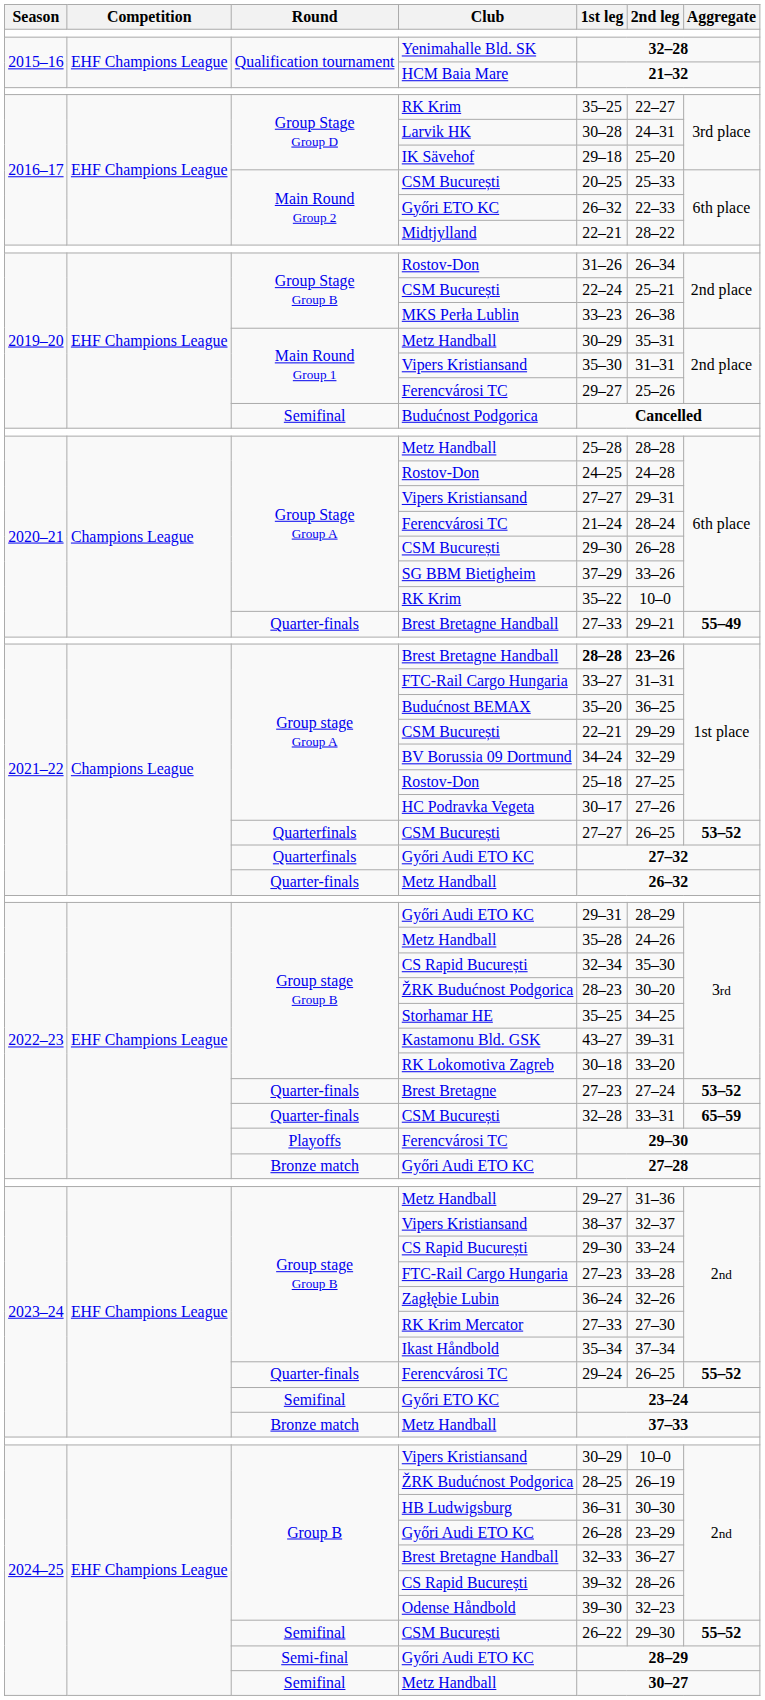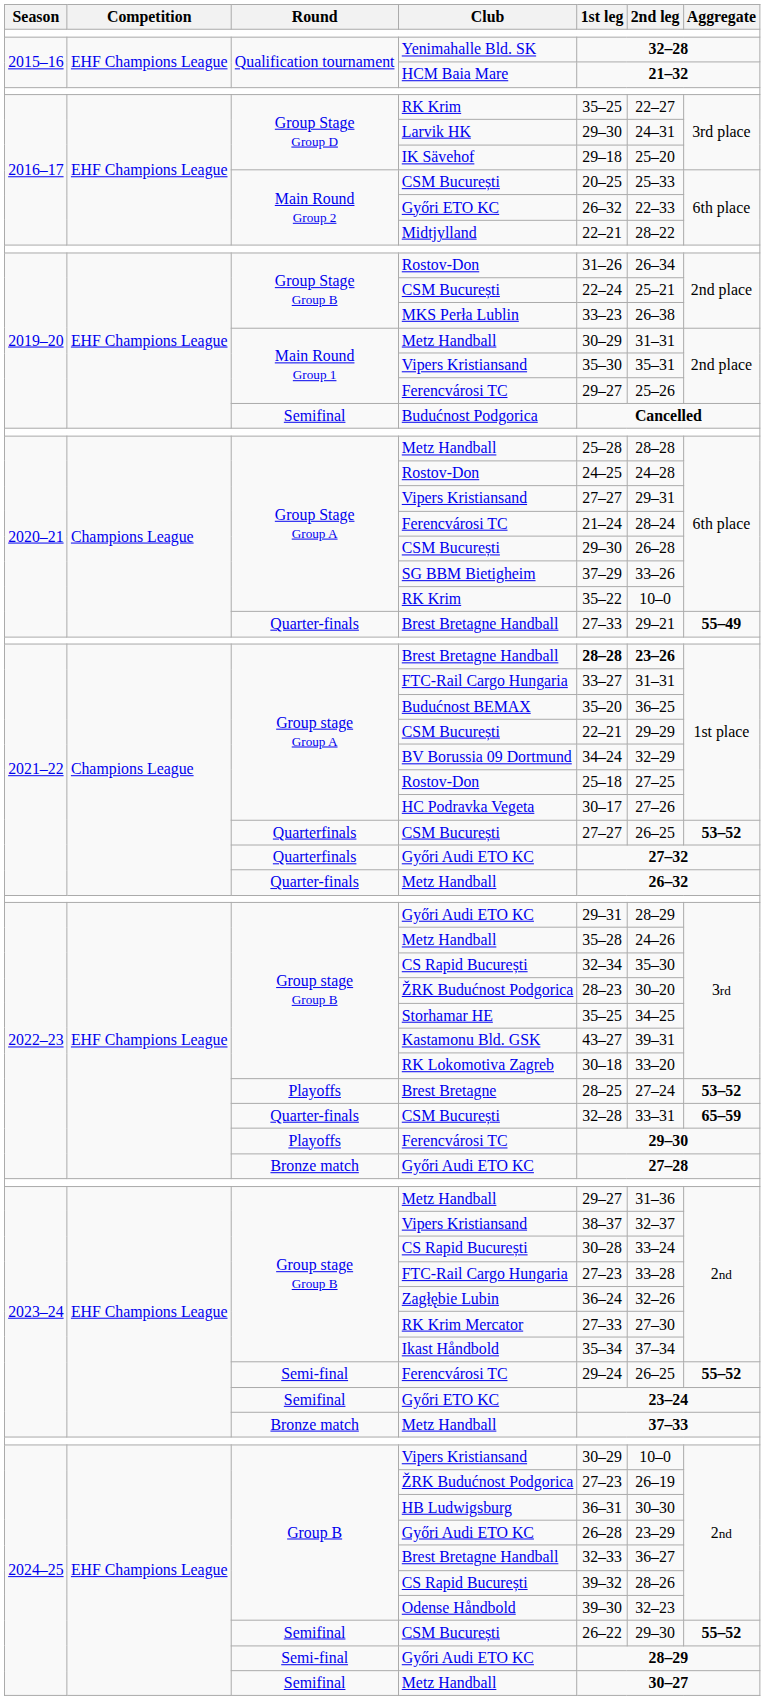(602, 132) 30–28 -> (602, 132) 29–30
(655, 340) 35–31 -> (655, 340) 31–31
(655, 365) 31–31 -> (655, 365) 35–31
(315, 1090) Quarter-finals -> (315, 1090) Playoffs
(602, 1090) 27–23 -> (602, 1090) 28–25
(602, 1248) 29–30 -> (602, 1248) 30–28
(315, 1374) Quarter-finals -> (315, 1374) Semi-final
(602, 1482) 28–25 -> (602, 1482) 27–23
